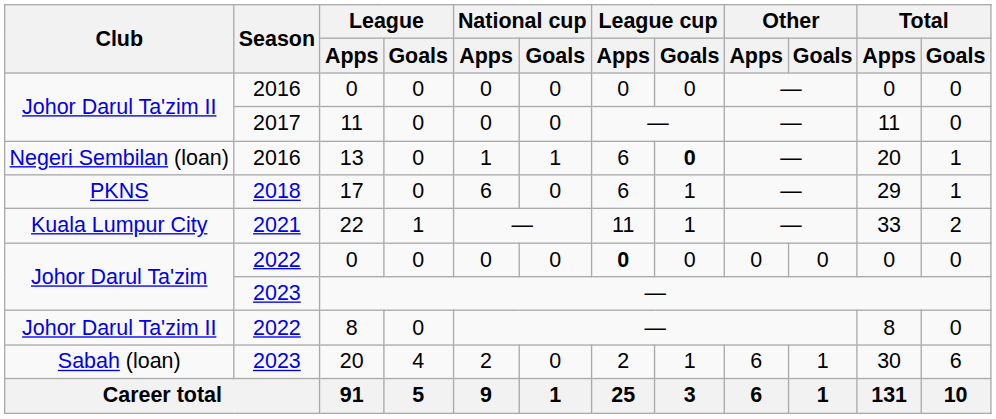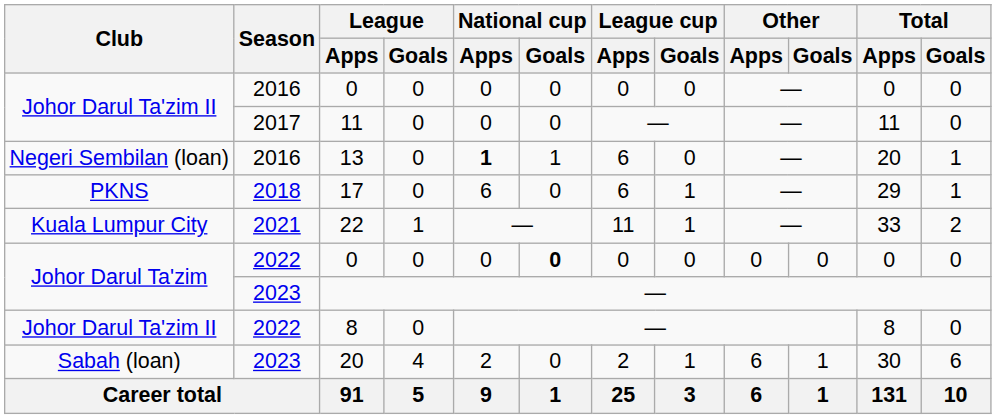(486, 157) normal -> (486, 157) bold
(690, 157) bold -> (690, 157) normal
(555, 259) normal -> (555, 259) bold
(623, 259) bold -> (623, 259) normal
